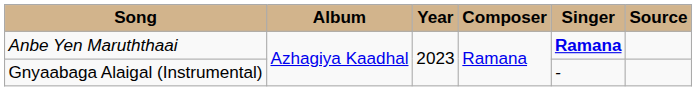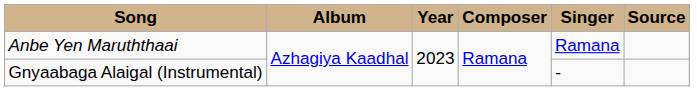(588, 45) bold -> (587, 45) normal
